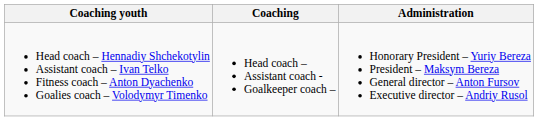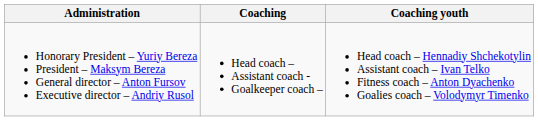columns swapped: (436, 13) <-> (108, 13)
